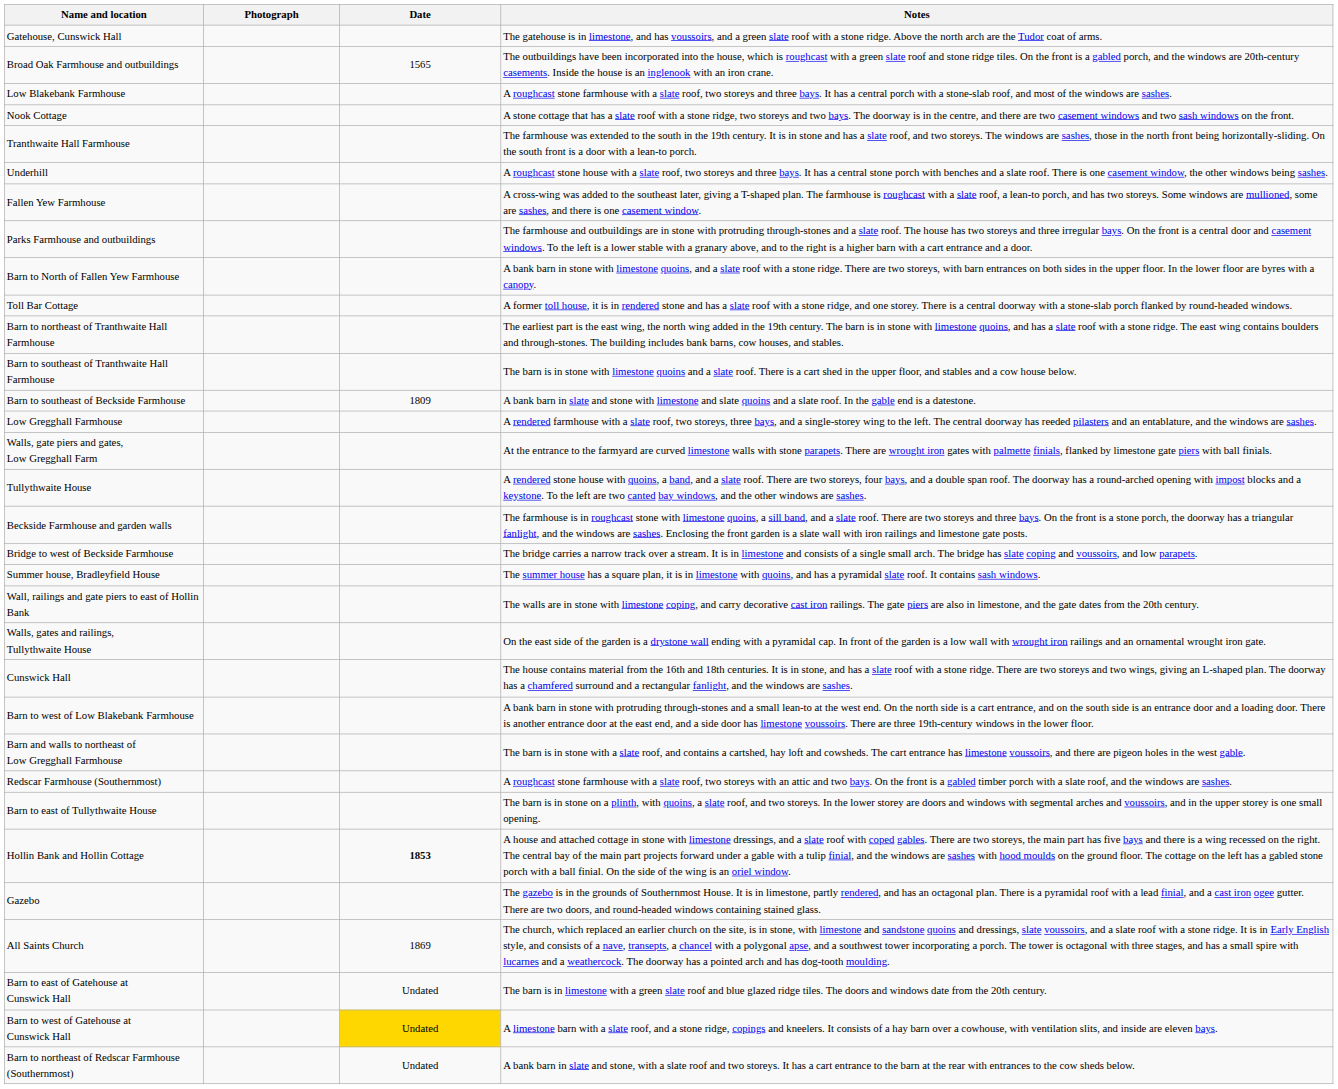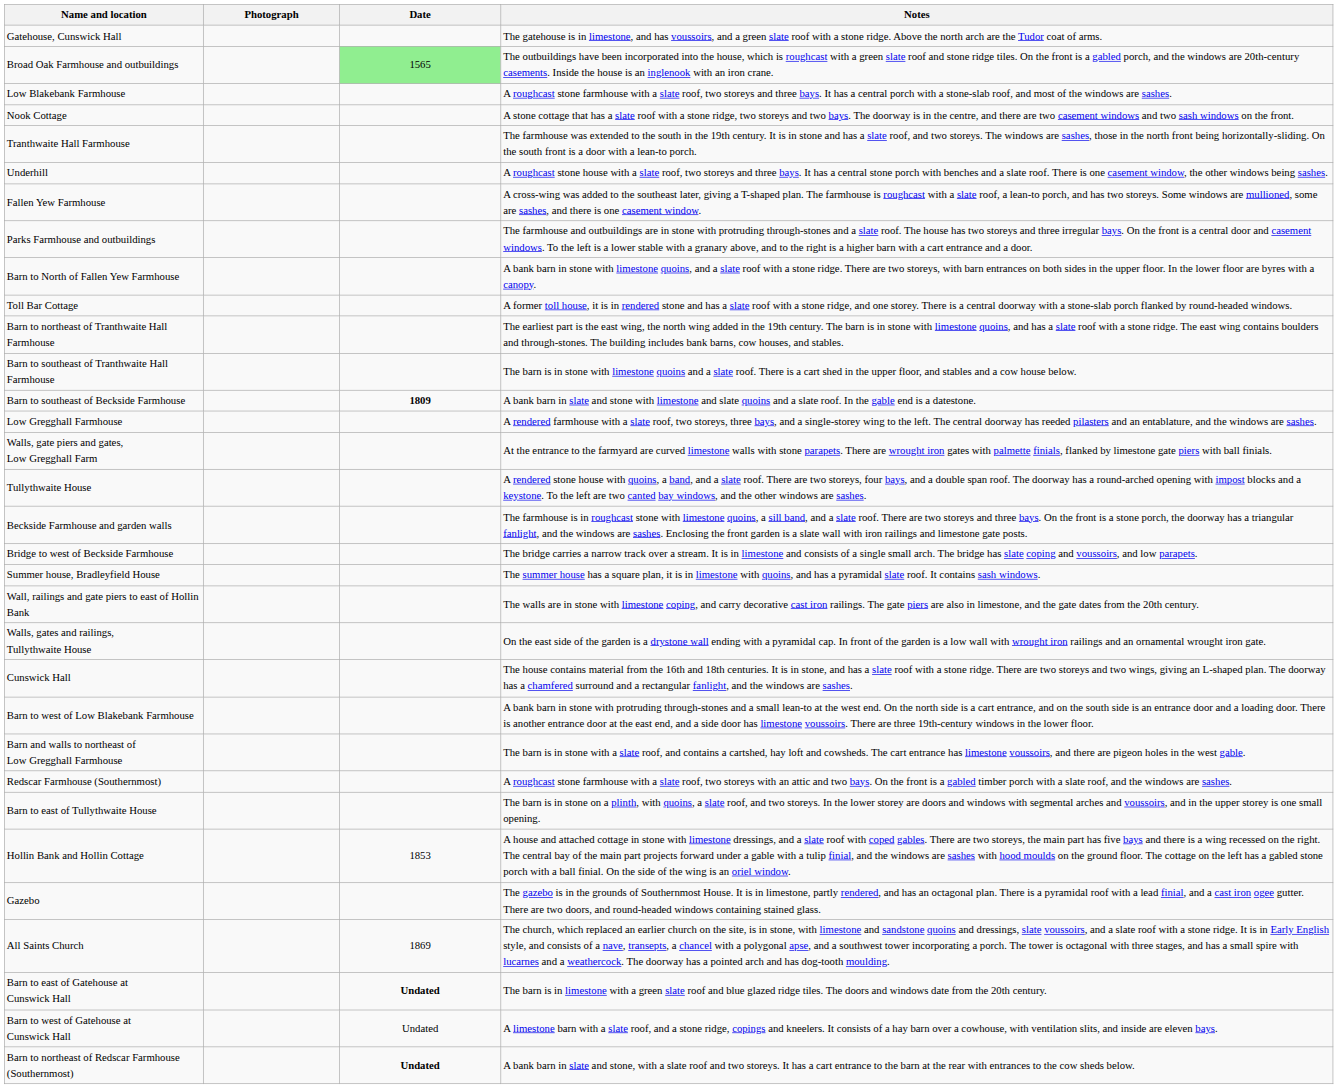(420, 65) no background -> (420, 65) lightgreen background
(420, 400) normal -> (420, 400) bold
(420, 855) bold -> (420, 855) normal
(420, 991) normal -> (420, 991) bold
(420, 1028) gold background -> (420, 1028) no background
(420, 1065) normal -> (420, 1065) bold
